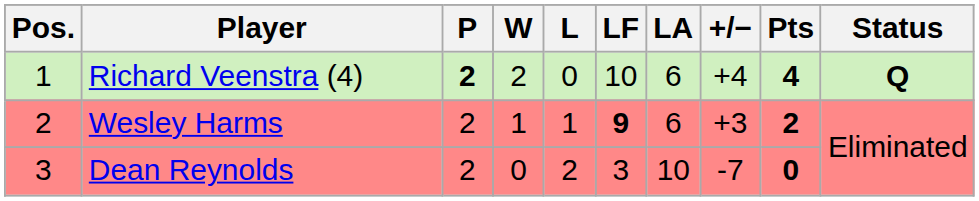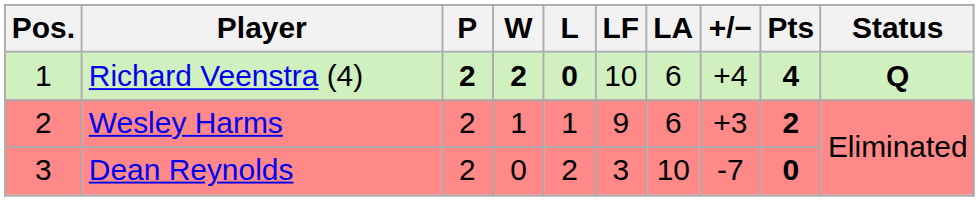(518, 75) normal -> (518, 75) bold
(570, 75) normal -> (570, 75) bold
(621, 123) bold -> (621, 123) normal
